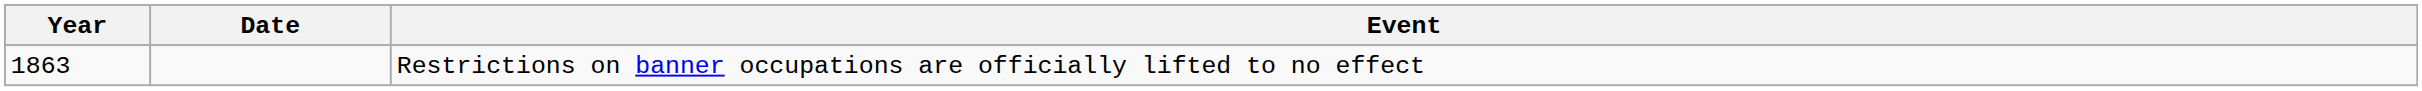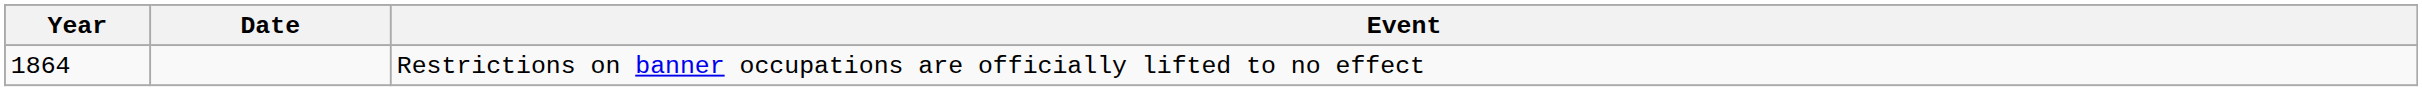(41, 66) 1863 -> (41, 66) 1864
